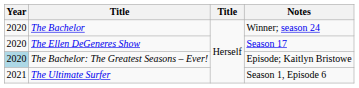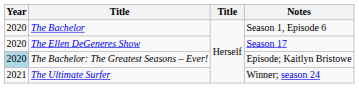(283, 28) Winner; season 24 -> (286, 28) Season 1, Episode 6
(286, 75) Season 1, Episode 6 -> (283, 75) Winner; season 24
